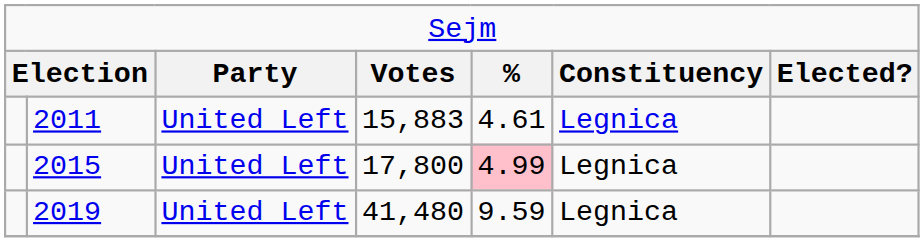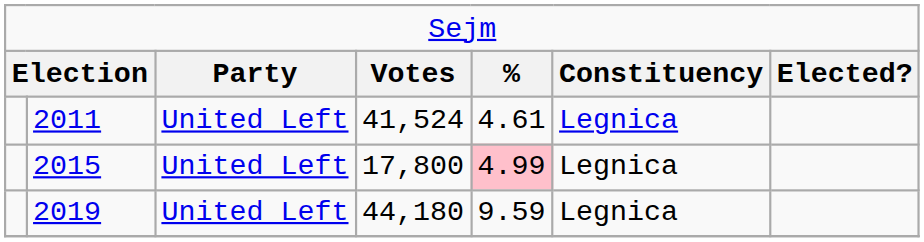(413, 121) 15,883 -> (413, 121) 41,524
(413, 213) 41,480 -> (413, 213) 44,180
